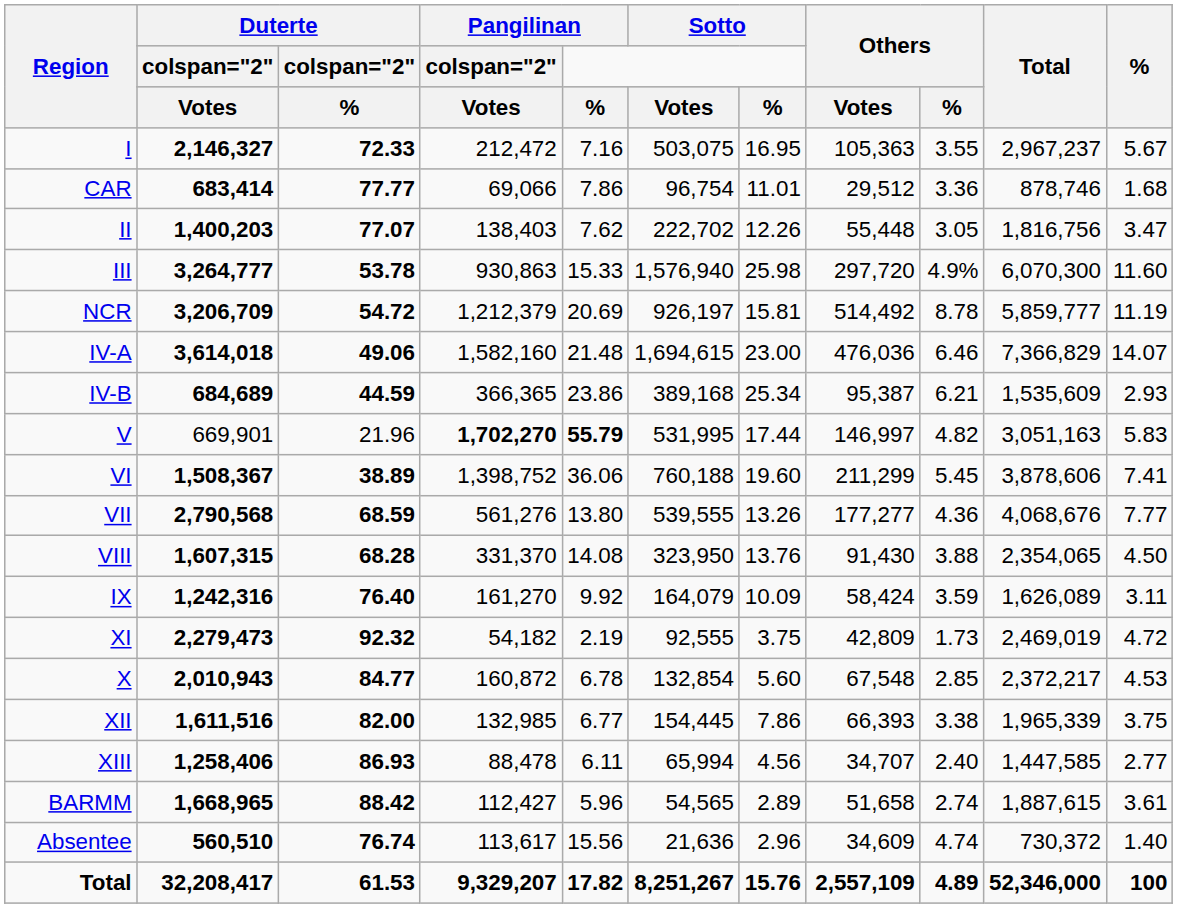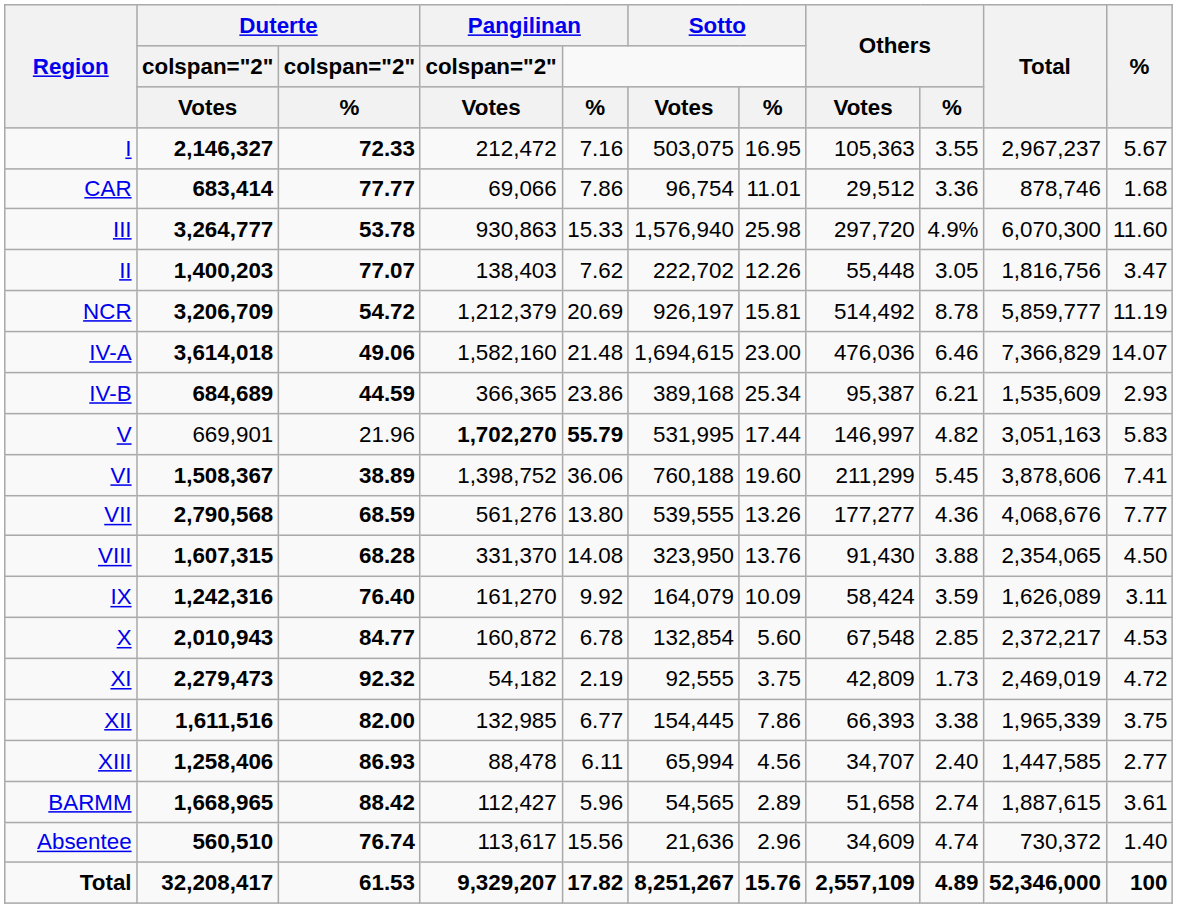rows swapped: (125, 229) <-> (122, 270)
rows swapped: (124, 679) <-> (121, 638)
